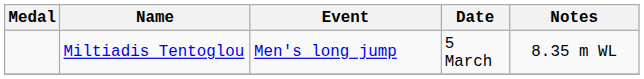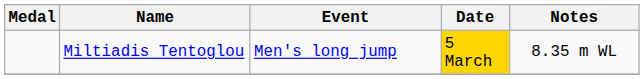(468, 53) no background -> (468, 53) gold background
